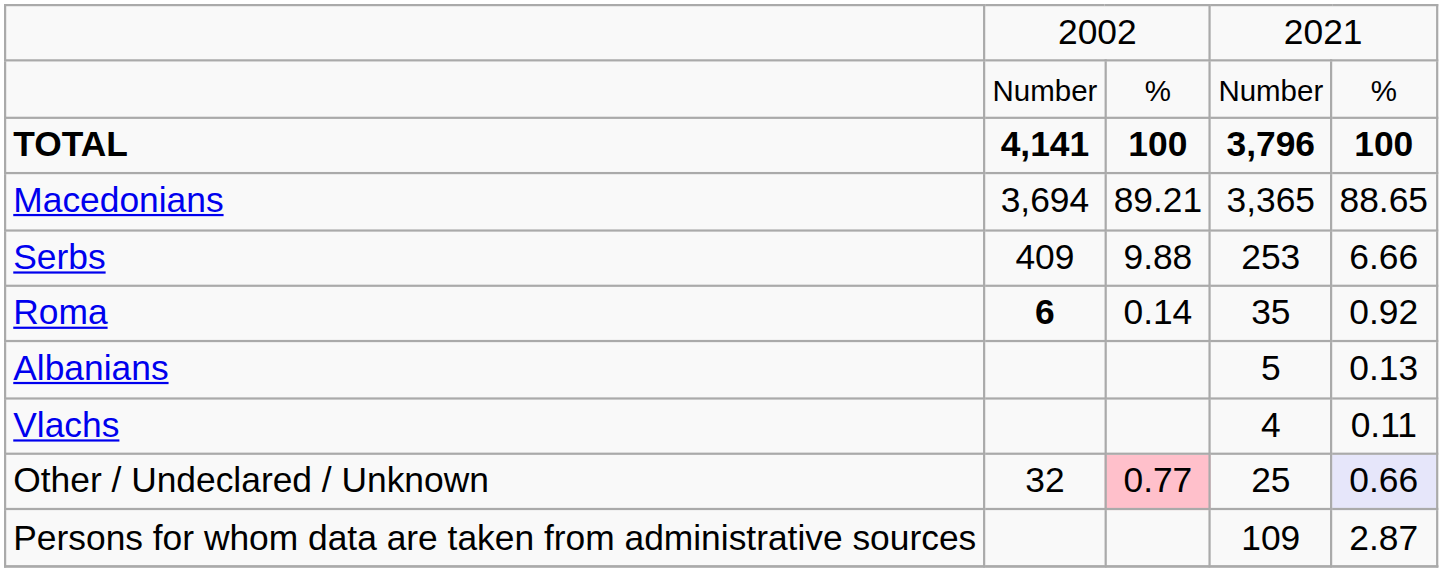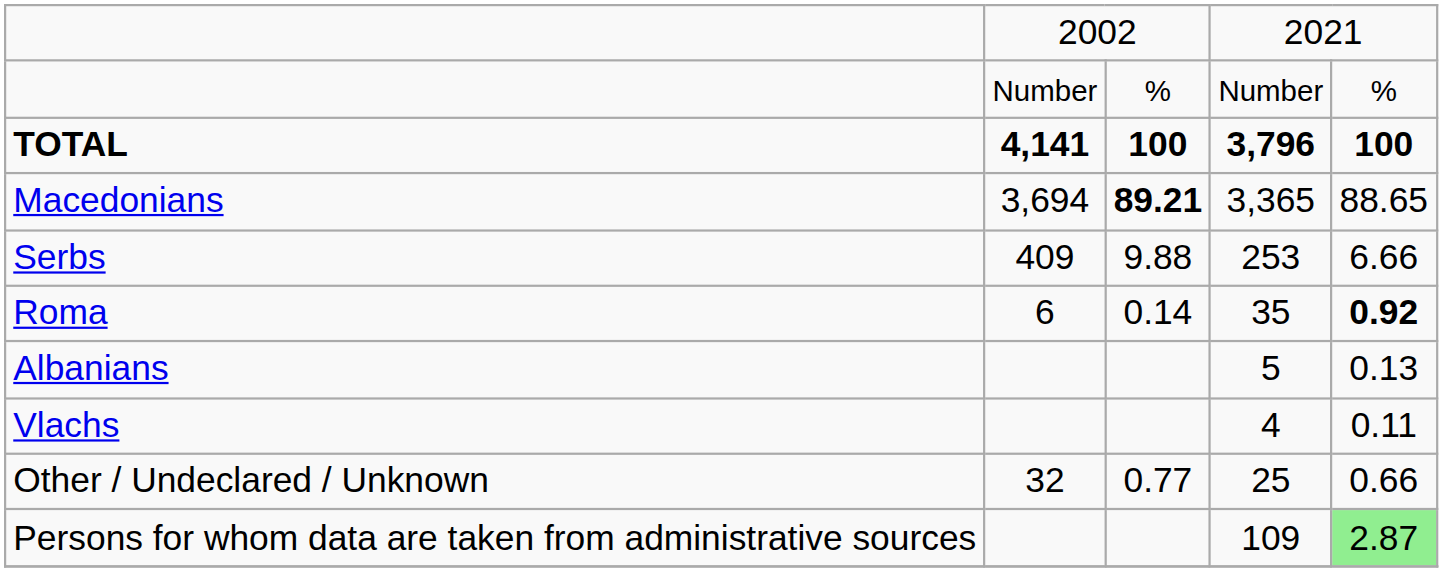(1158, 200) normal -> (1158, 200) bold
(1045, 312) bold -> (1045, 312) normal
(1384, 312) normal -> (1384, 312) bold
(1158, 481) pink background -> (1158, 481) no background
(1384, 481) lavender background -> (1384, 481) no background
(1384, 537) no background -> (1384, 537) lightgreen background
